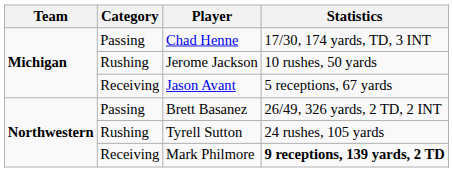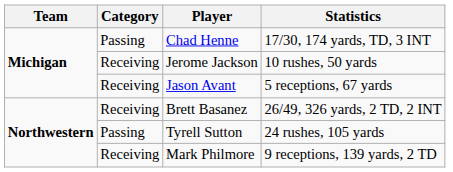(125, 62) Rushing -> (130, 62) Receiving
(122, 108) Passing -> (130, 108) Receiving
(125, 132) Rushing -> (122, 132) Passing
(355, 155) bold -> (351, 155) normal
